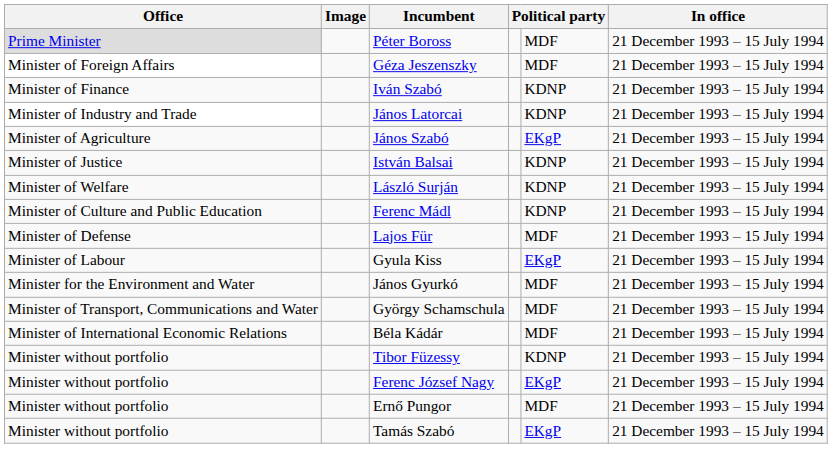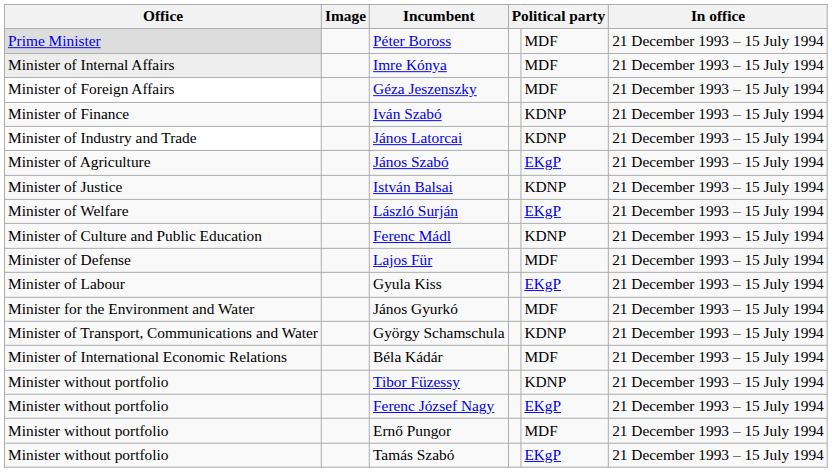+ row: (410, 65)
(545, 187) KDNP -> (543, 211) EKgP
(541, 308) MDF -> (545, 333) KDNP
